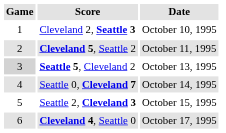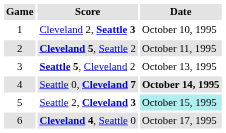(20, 66) lightgrey background -> (20, 66) no background
(179, 84) normal -> (181, 84) bold
(179, 102) no background -> (179, 102) paleturquoise background
